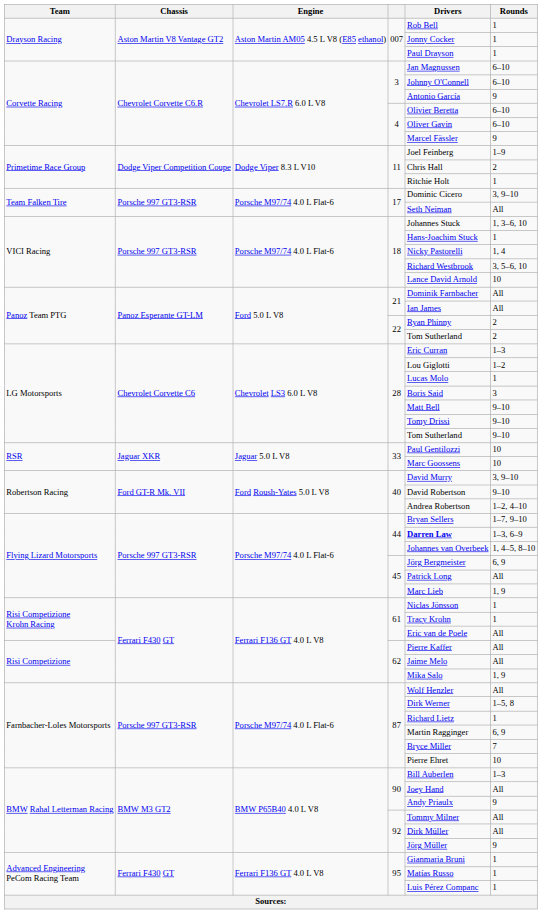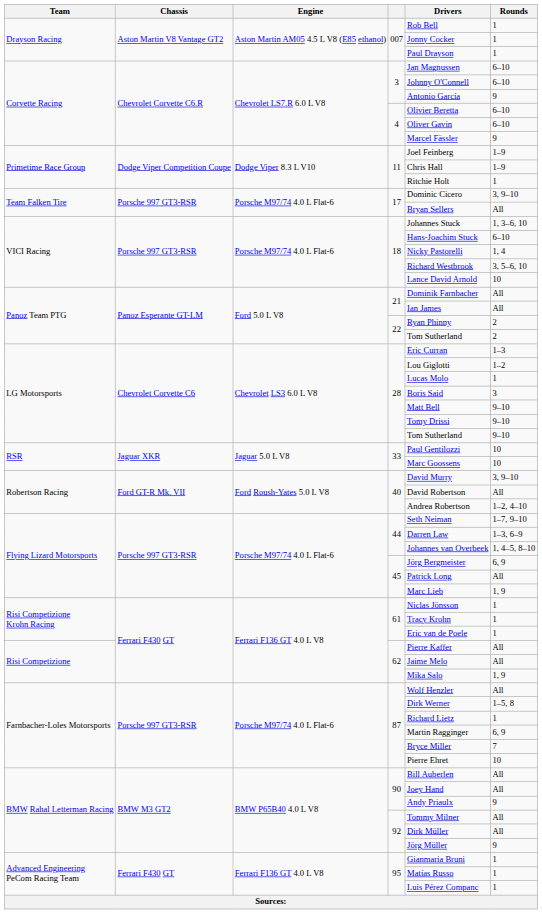(495, 166) 2 -> (499, 166) 1–9
(429, 209) Seth Neiman -> (430, 209) Bryan Sellers
(495, 237) 1 -> (501, 237) 6–10
(501, 491) 9–10 -> (498, 491) All
(430, 520) Bryan Sellers -> (429, 520) Seth Neiman
(430, 534) bold -> (428, 534) normal
(498, 633) All -> (495, 633) 1
(499, 774) 1–3 -> (498, 774) All
